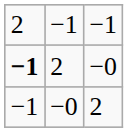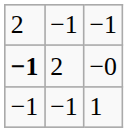(64, 106) −0 -> (64, 106) −1
(96, 106) 2 -> (96, 106) 1
